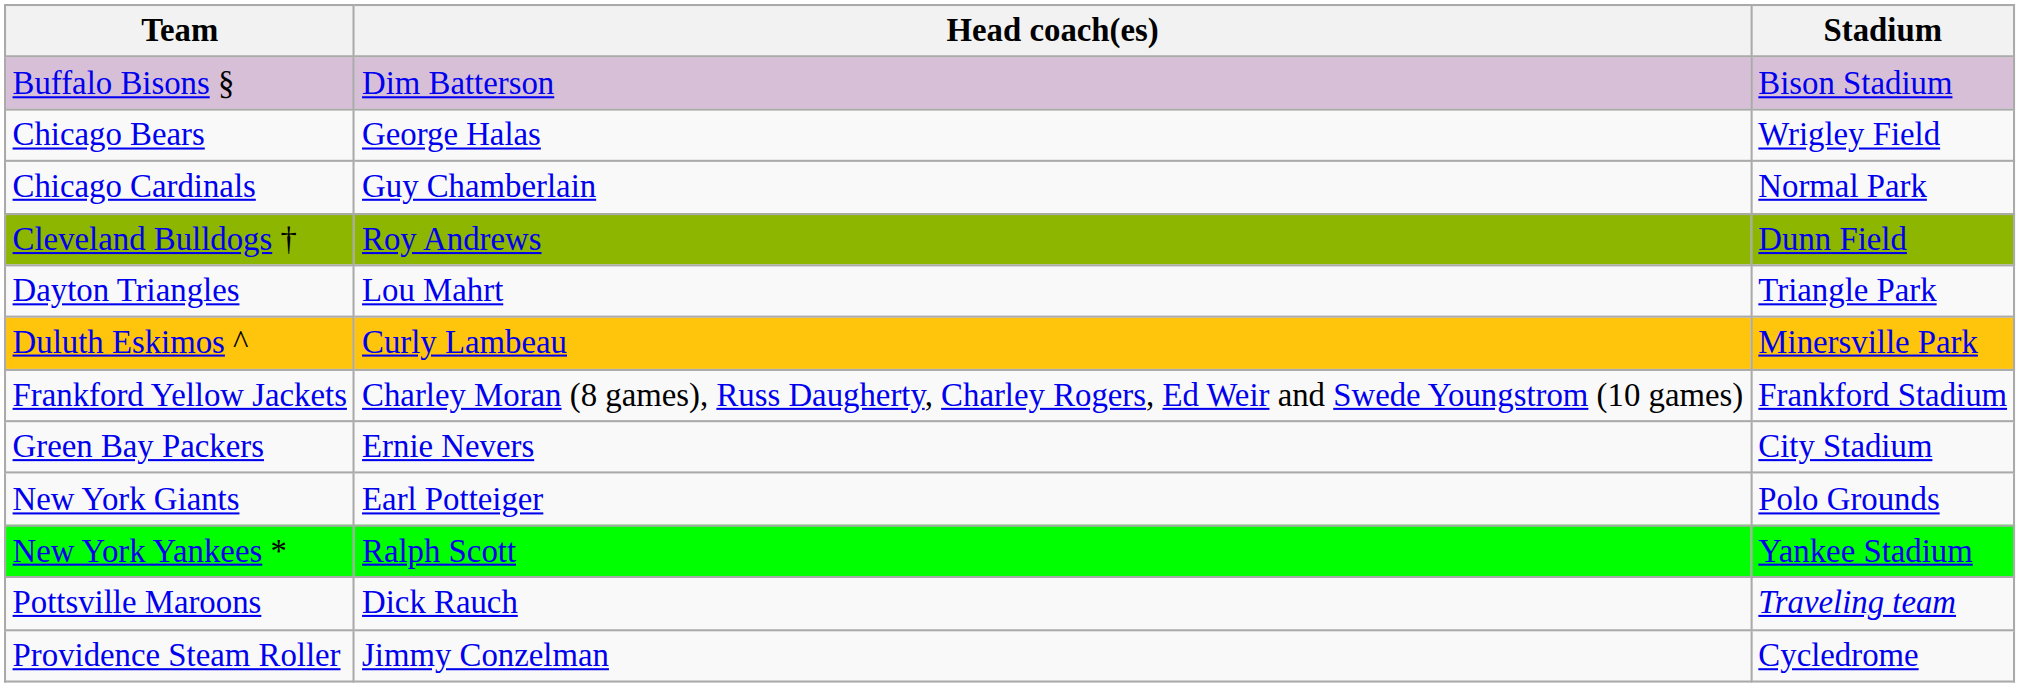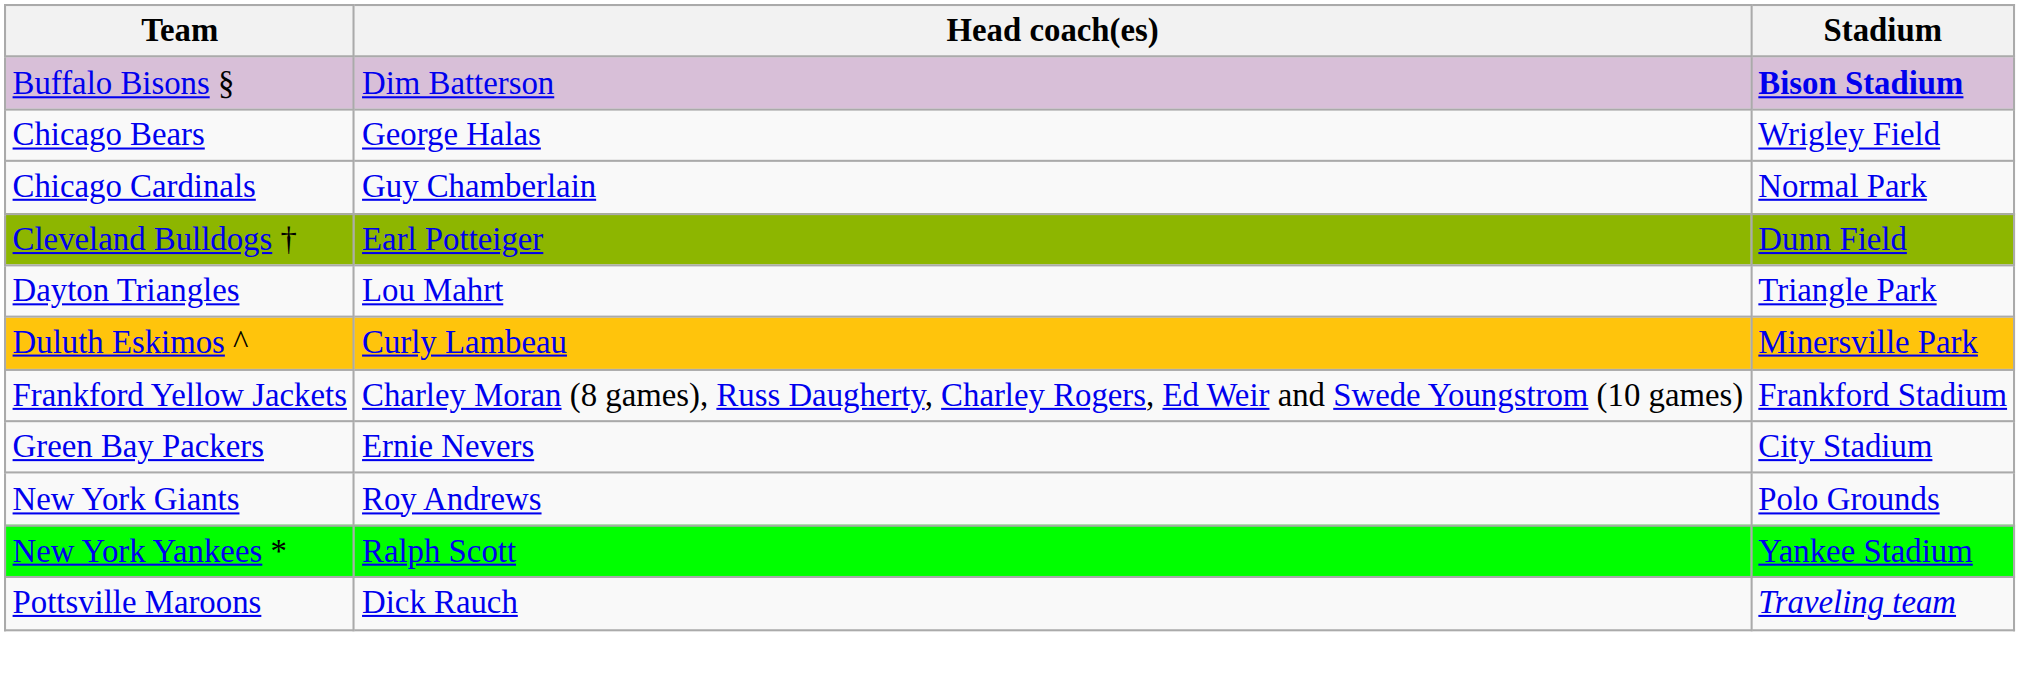(1855, 82) normal -> (1861, 82) bold
(452, 238) Roy Andrews -> (453, 238) Earl Potteiger
(453, 498) Earl Potteiger -> (452, 498) Roy Andrews
- row: (177, 654)
